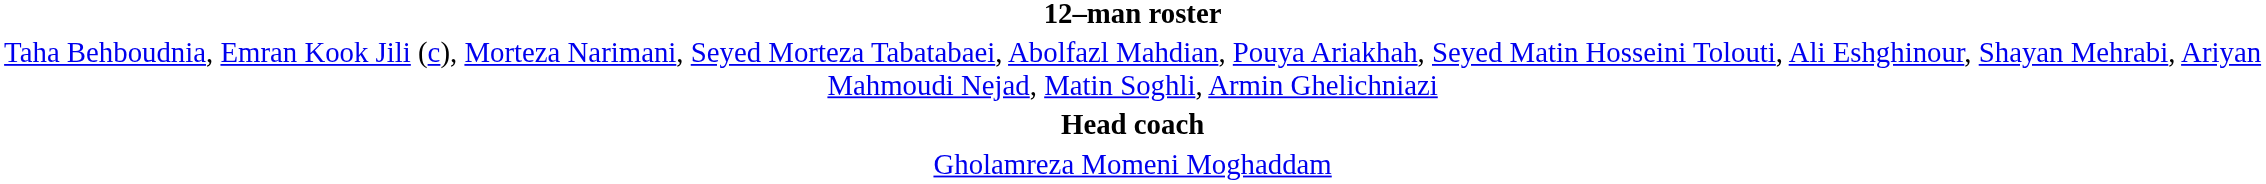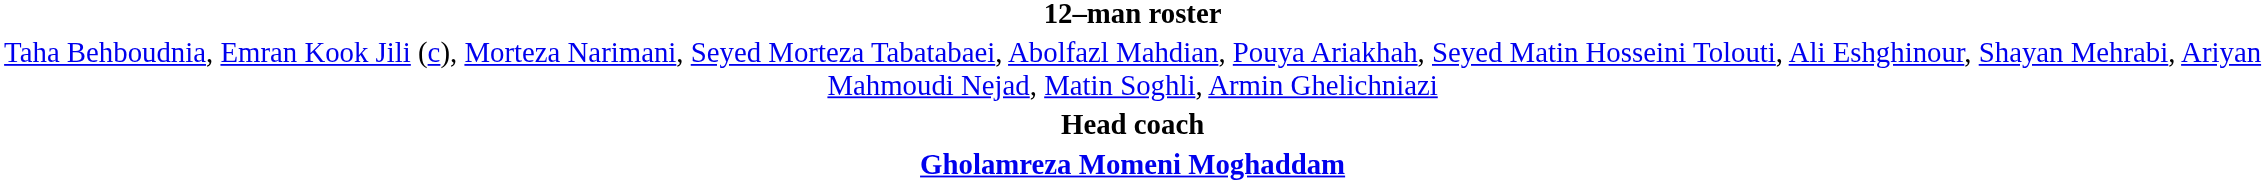(1133, 164) normal -> (1133, 164) bold
